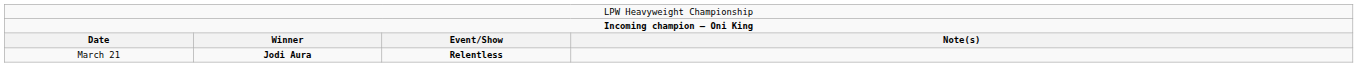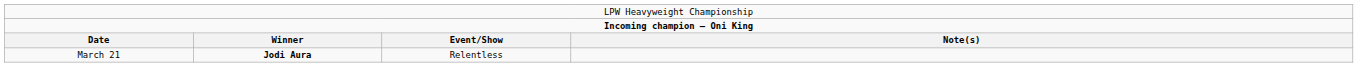(476, 55) bold -> (476, 55) normal
